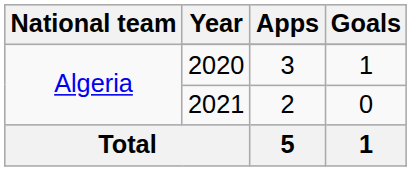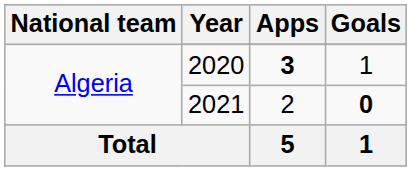(288, 64) normal -> (288, 64) bold
(366, 104) normal -> (366, 104) bold
